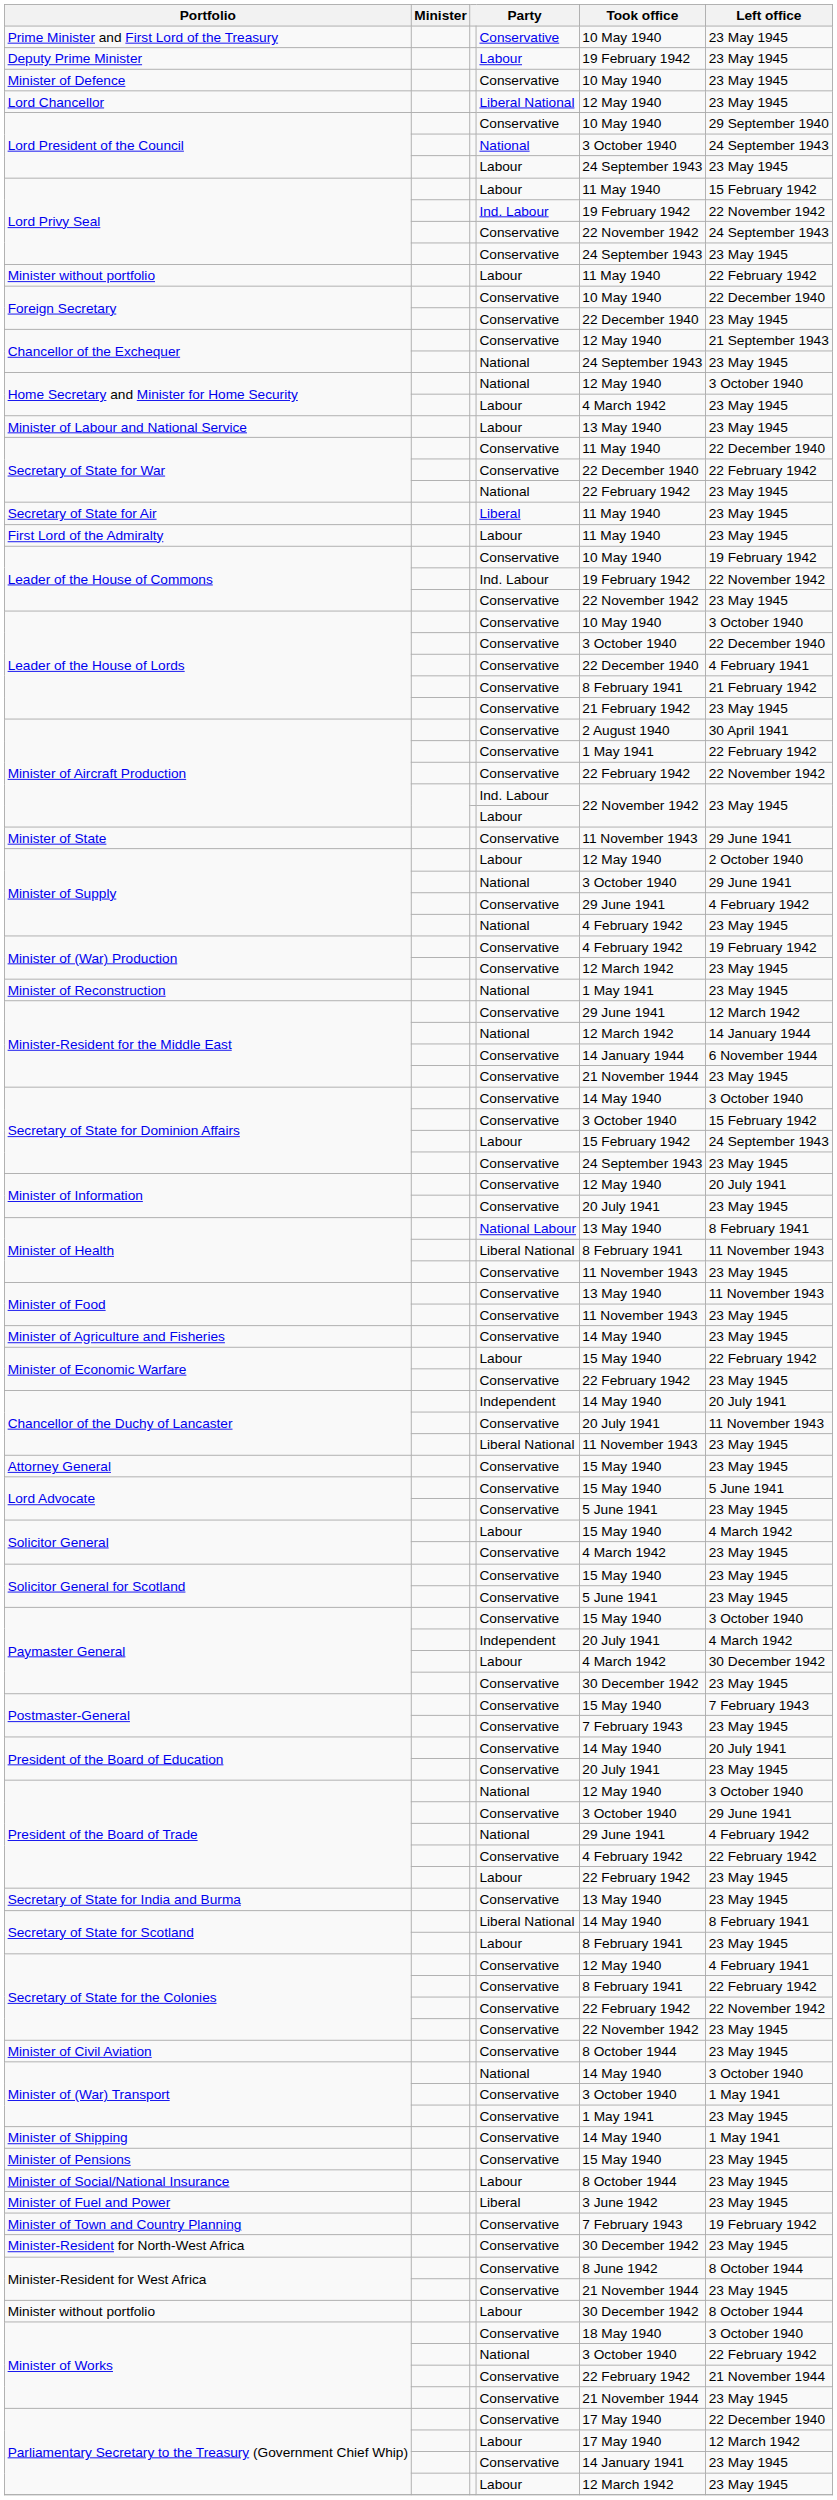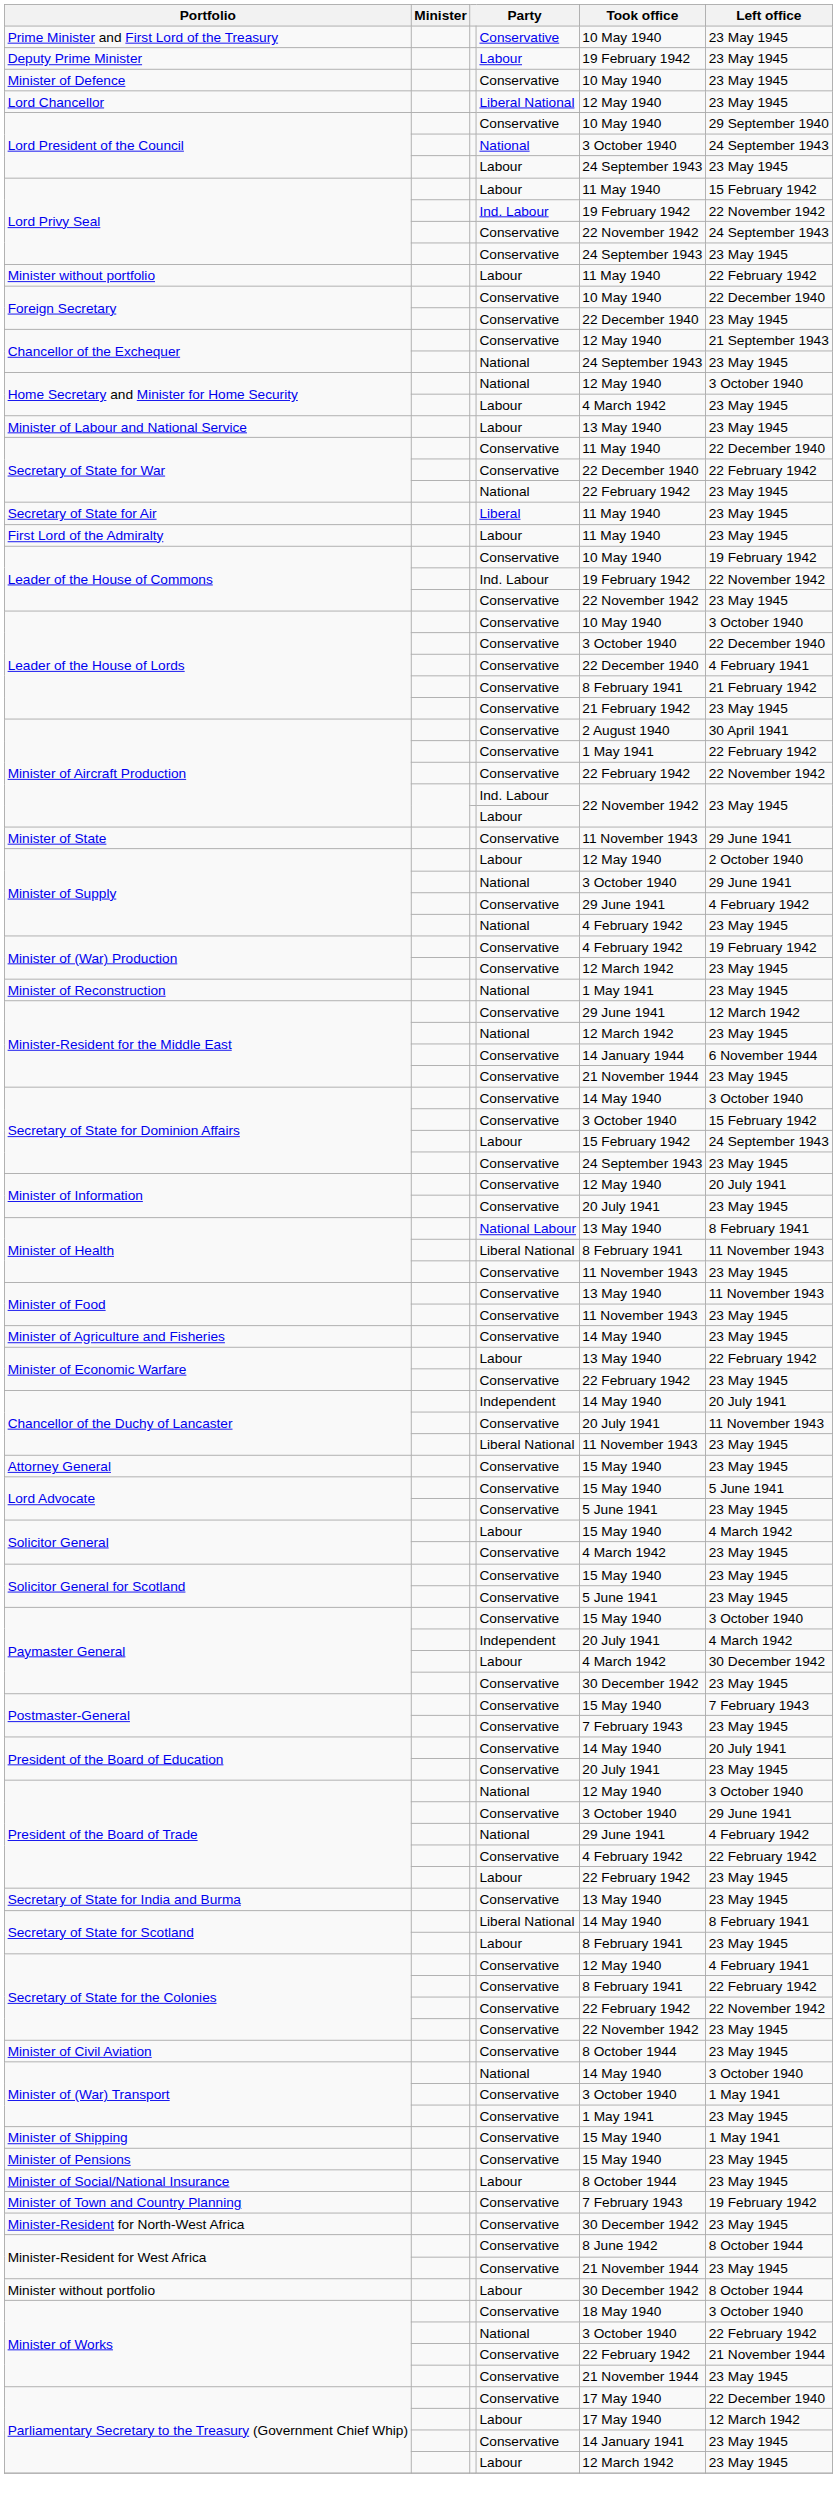(760, 1033) 14 January 1944 -> (748, 1033) 23 May 1945
(622, 1358) 15 May 1940 -> (622, 1358) 13 May 1940
(622, 2138) 14 May 1940 -> (622, 2138) 15 May 1940
- row: (89, 2203)
